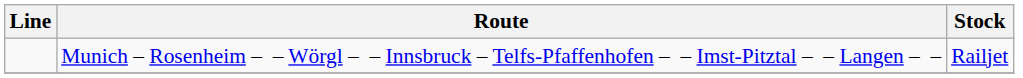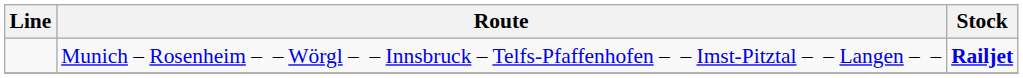(980, 55) normal -> (982, 55) bold
